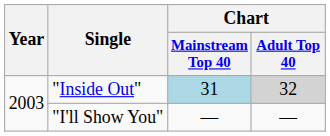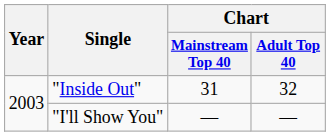(209, 89) lightblue background -> (209, 89) no background
(288, 89) lightgrey background -> (288, 89) no background
